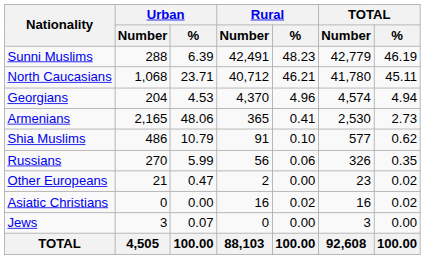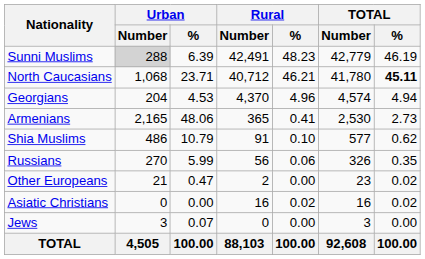(156, 56) no background -> (156, 56) lightgrey background
(401, 77) normal -> (401, 77) bold
